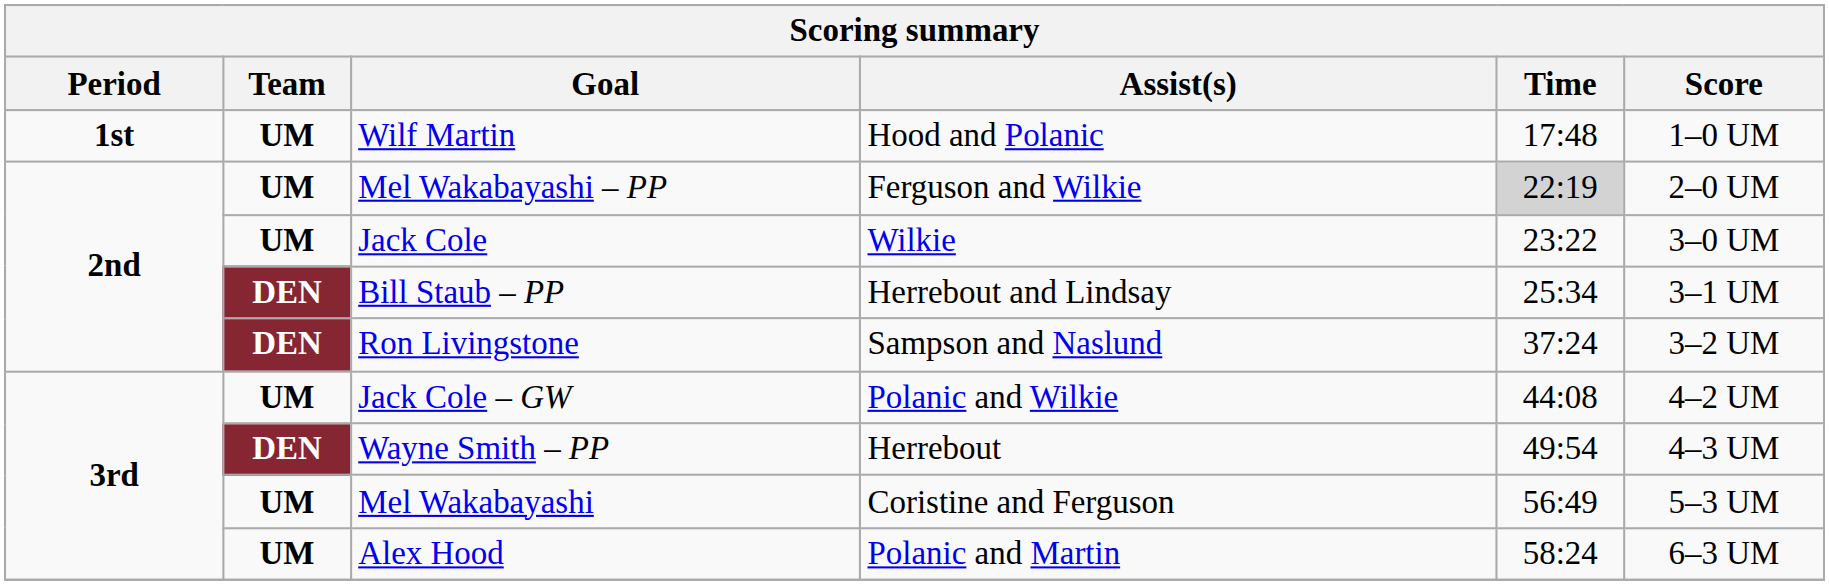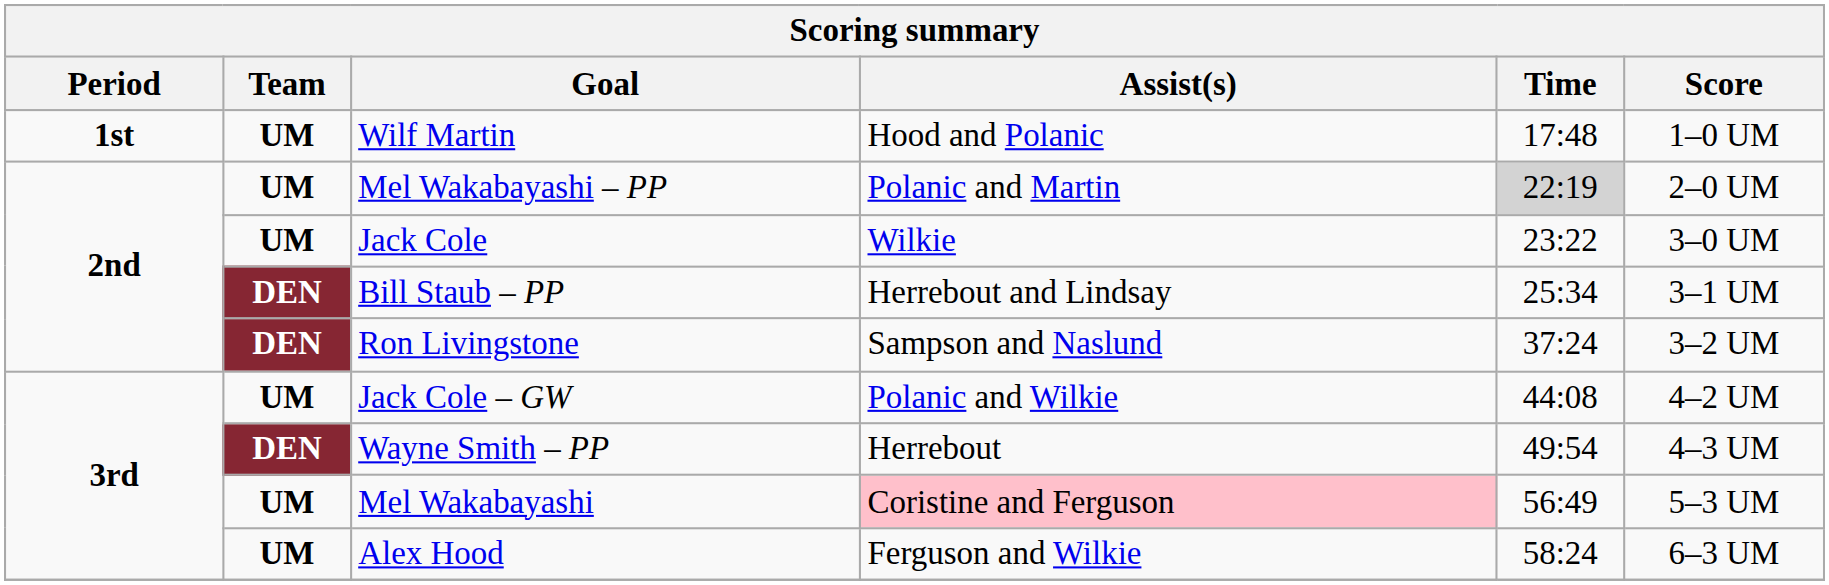(1004, 187) Ferguson and Wilkie -> (994, 187) Polanic and Martin
(1021, 501) no background -> (1021, 501) pink background
(994, 553) Polanic and Martin -> (1004, 553) Ferguson and Wilkie
